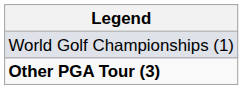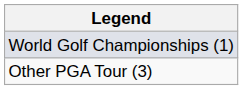(84, 72) bold -> (80, 72) normal
